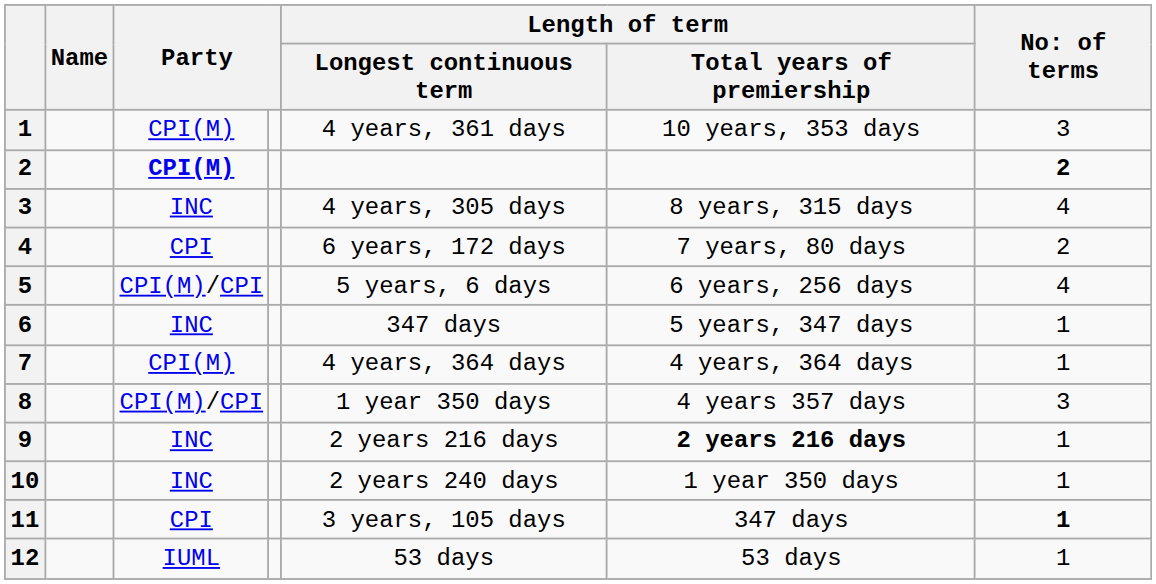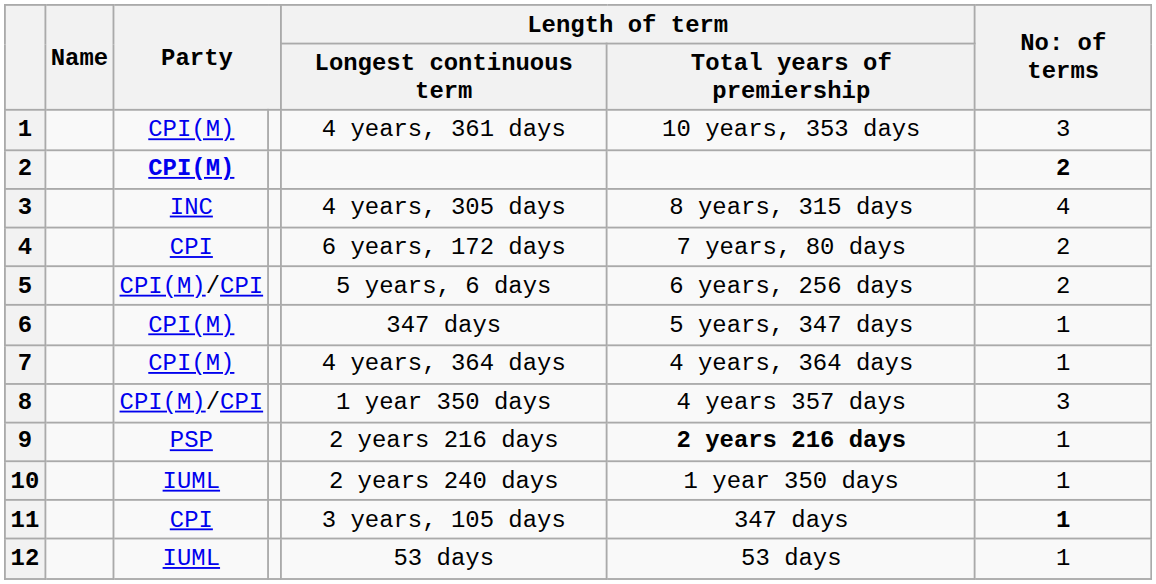(1063, 286) 4 -> (1063, 286) 2
(191, 325) INC -> (191, 325) CPI(M)
(191, 442) INC -> (191, 442) PSP
(191, 481) INC -> (191, 481) IUML
